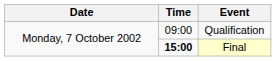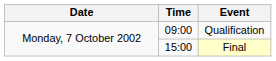(178, 47) bold -> (178, 47) normal
